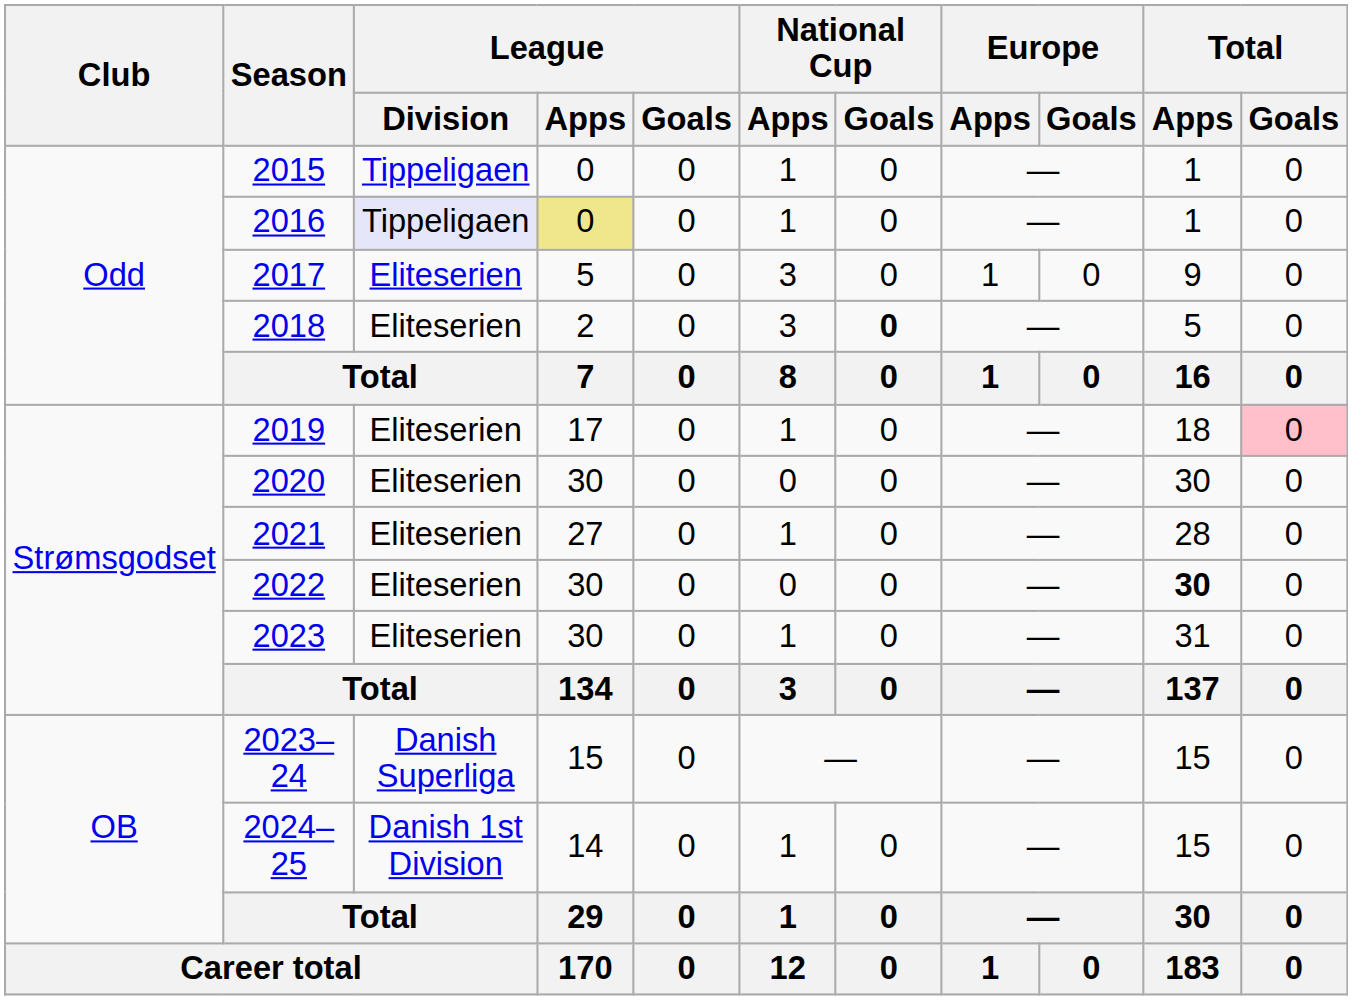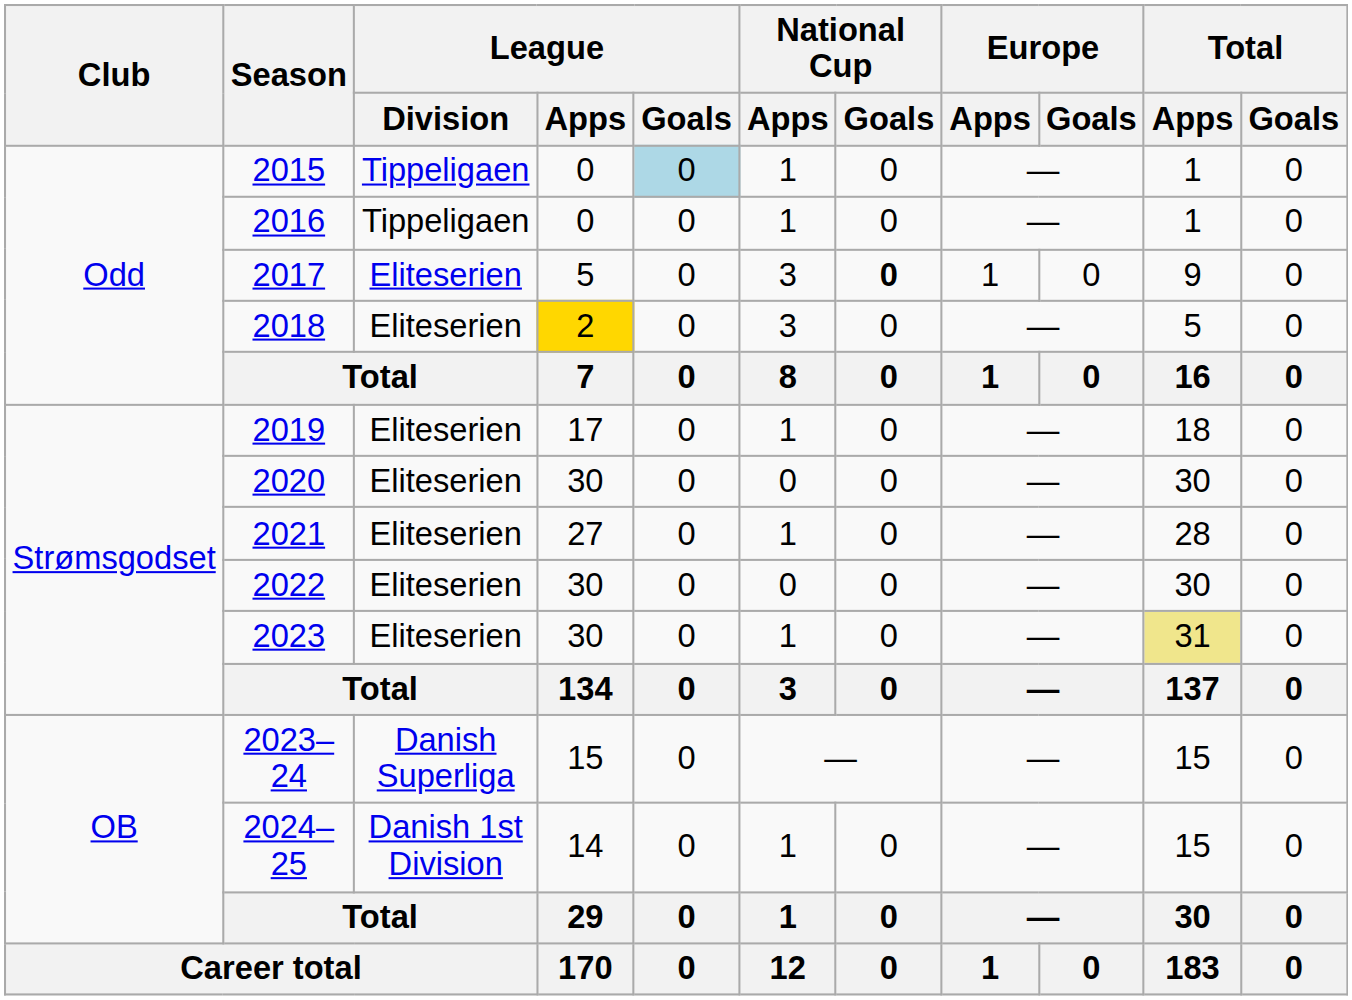(687, 170) no background -> (687, 170) lightblue background
(446, 222) lavender background -> (446, 222) no background
(585, 222) khaki background -> (585, 222) no background
(889, 274) normal -> (889, 274) bold
(585, 325) no background -> (585, 325) gold background
(889, 325) bold -> (889, 325) normal
(1294, 429) pink background -> (1294, 429) no background
(1193, 584) bold -> (1193, 584) normal
(1193, 636) no background -> (1193, 636) khaki background
